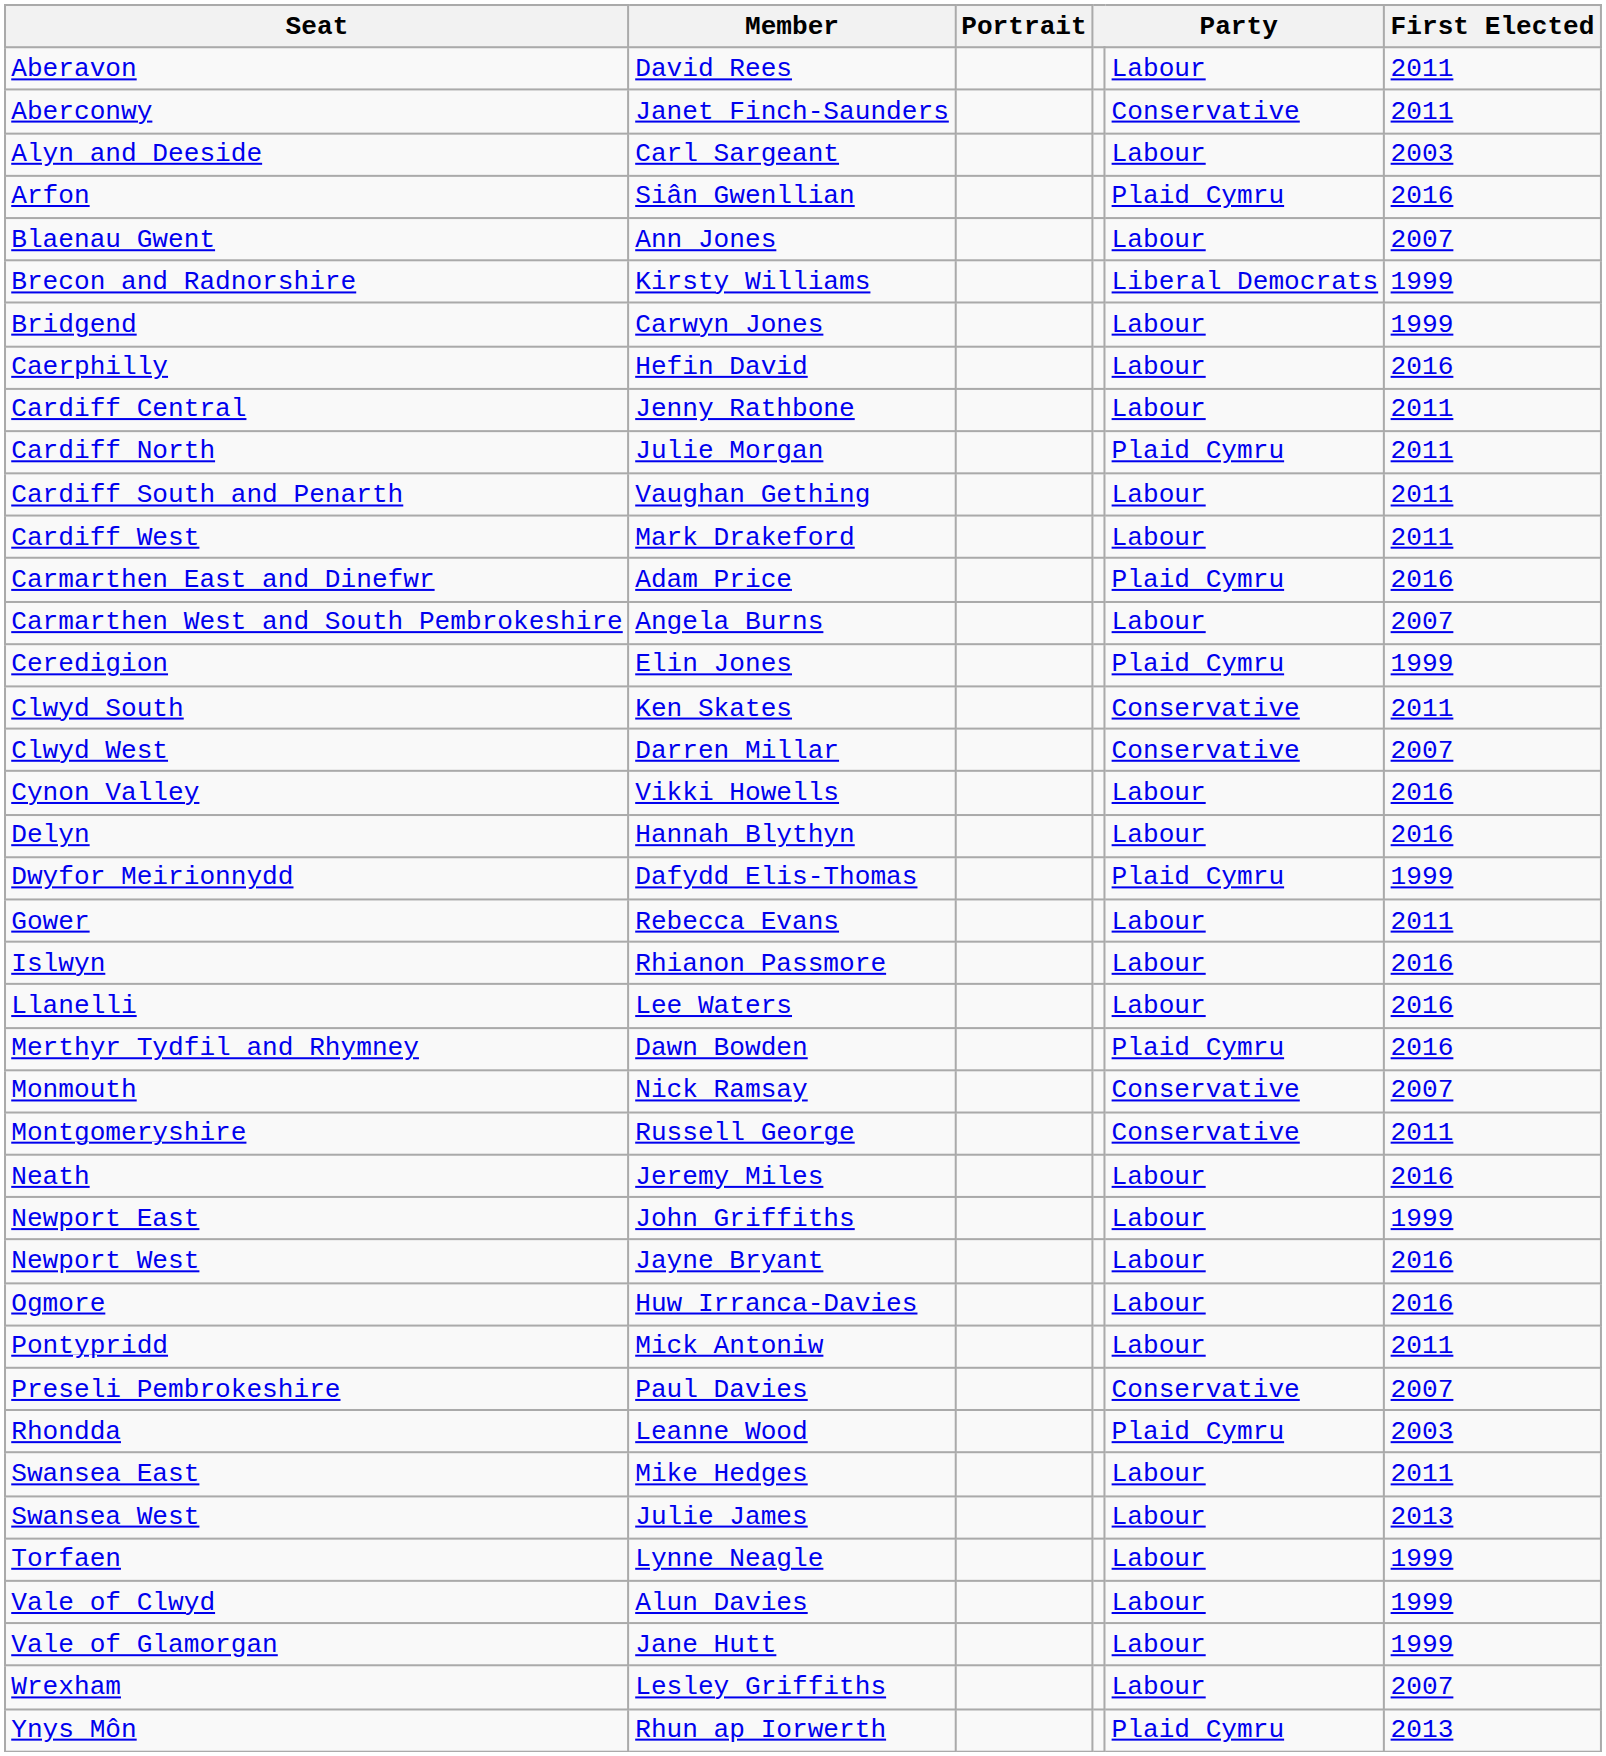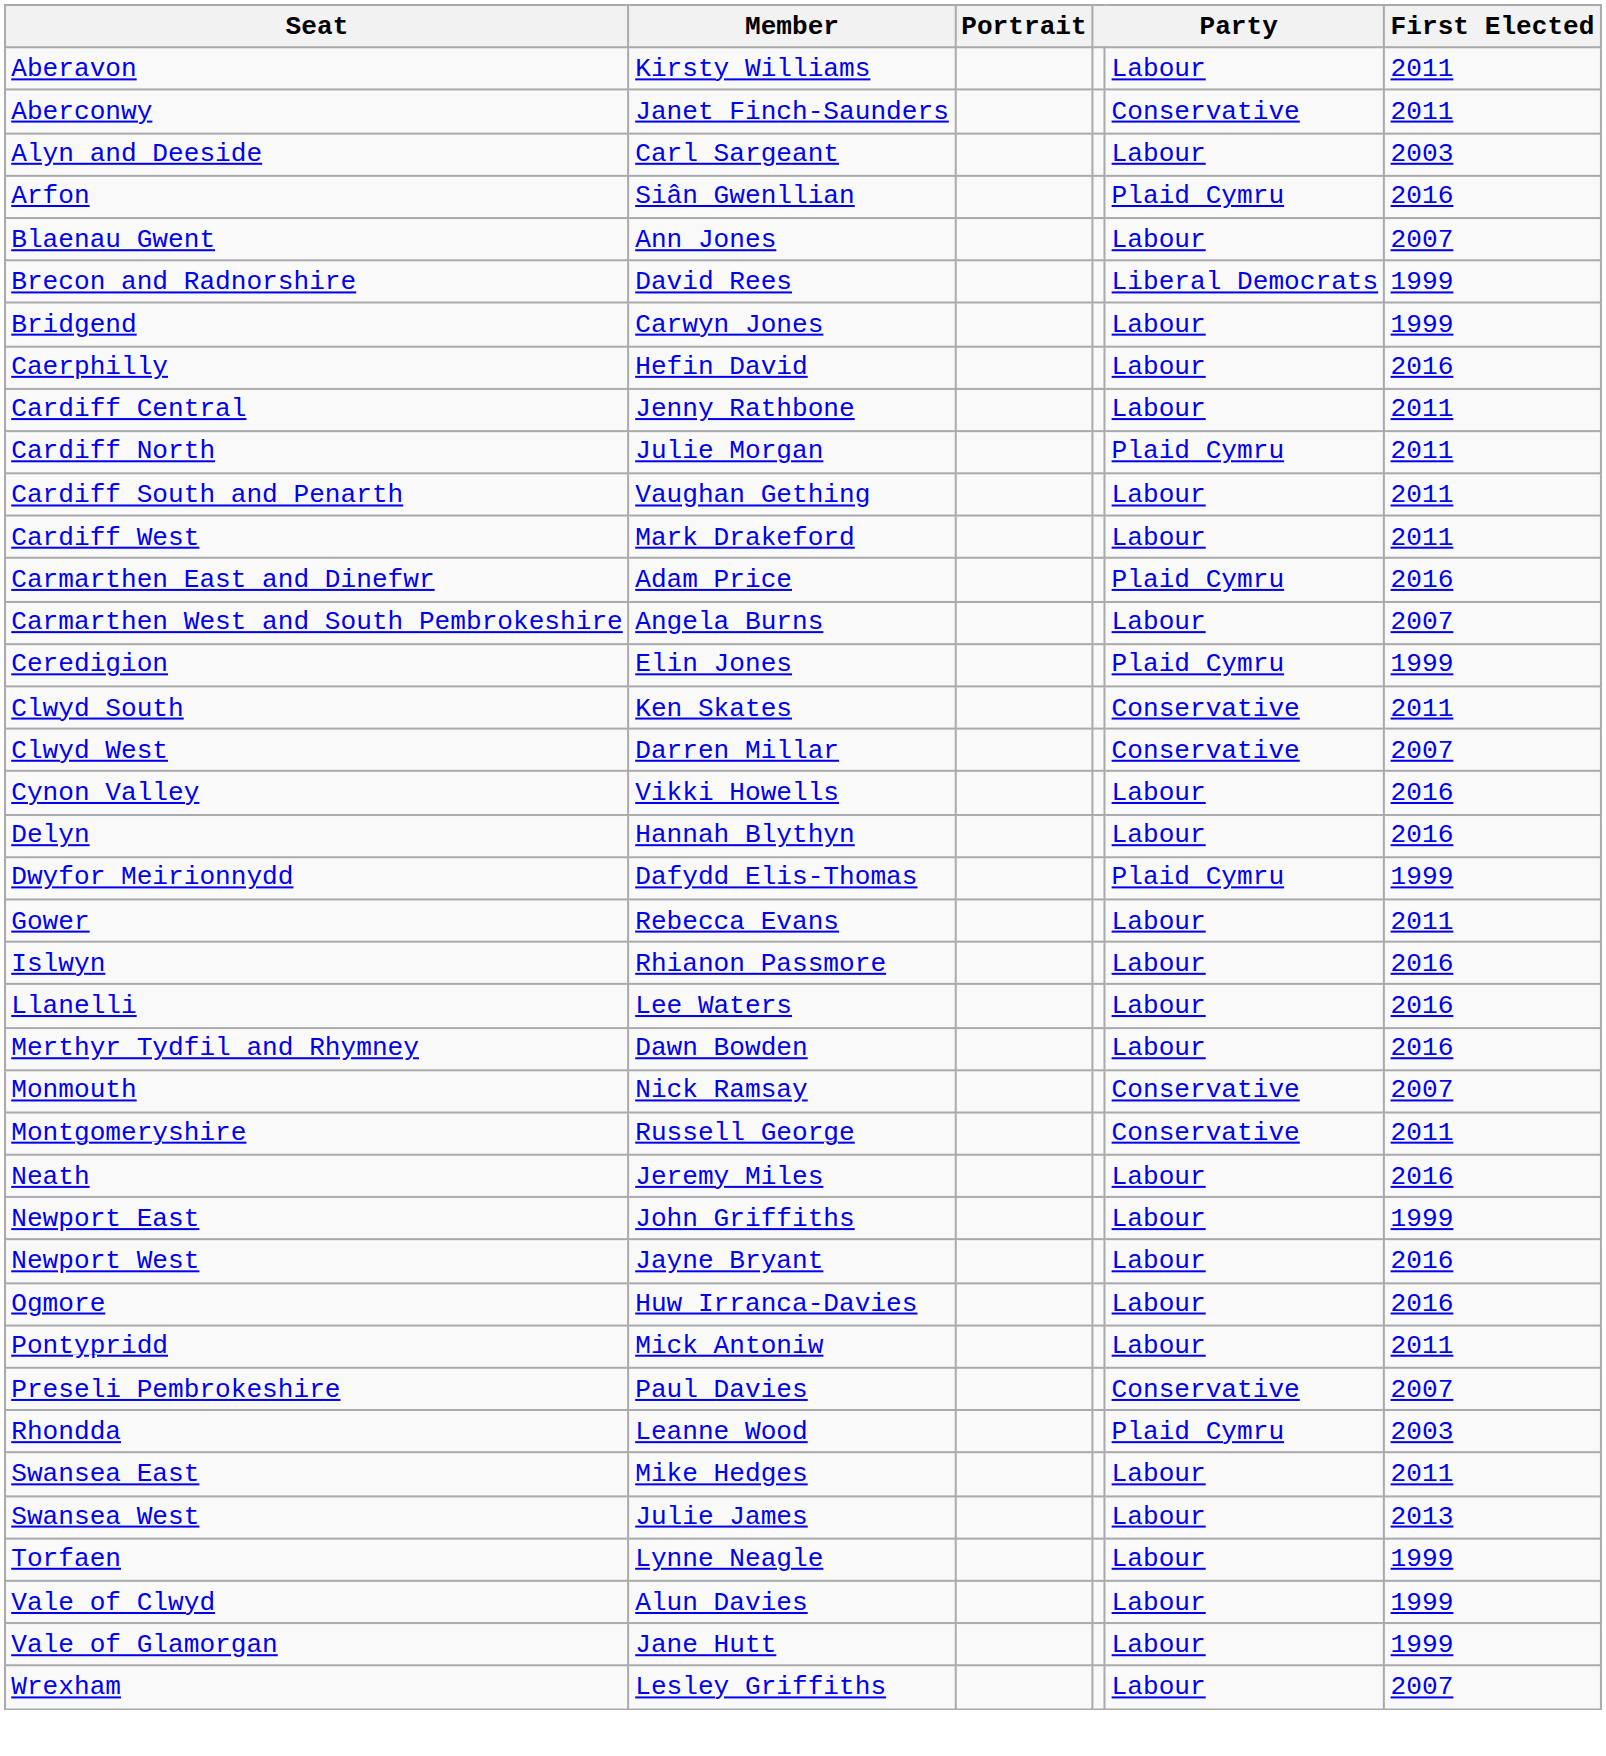(714, 69) David Rees -> (753, 69) Kirsty Williams
(753, 282) Kirsty Williams -> (714, 282) David Rees
(1198, 1048) Plaid Cymru -> (1159, 1048) Labour
- row: (74, 1730)
